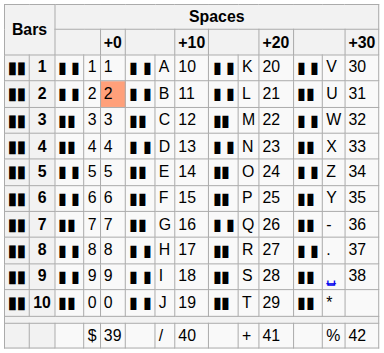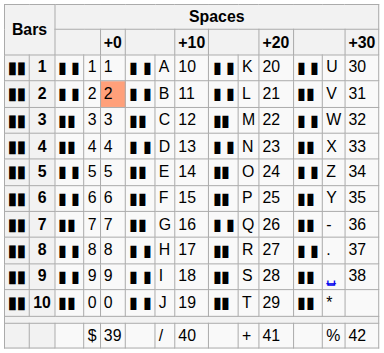(332, 67) V -> (332, 67) U
(332, 93) U -> (332, 93) V
